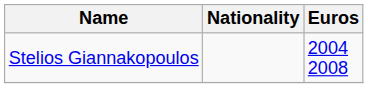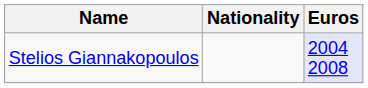(328, 57) no background -> (328, 57) lavender background
